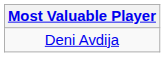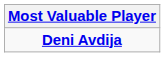(82, 39) normal -> (82, 39) bold
